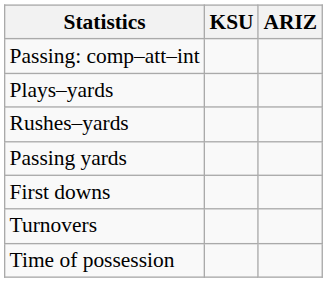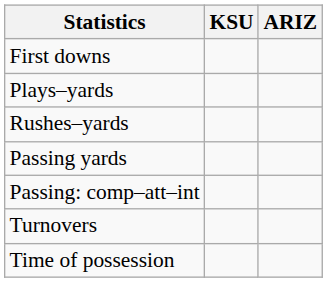rows swapped: (60, 191) <-> (105, 55)
